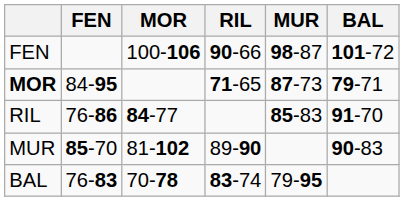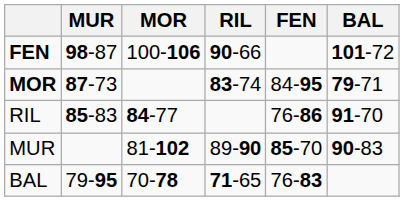columns swapped: (91, 20) <-> (296, 20)
(29, 52) normal -> (29, 52) bold
(236, 84) 71-65 -> (236, 84) 83-74
(236, 180) 83-74 -> (236, 180) 71-65
